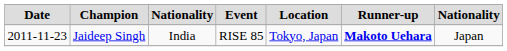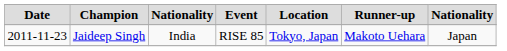(388, 35) bold -> (385, 35) normal
